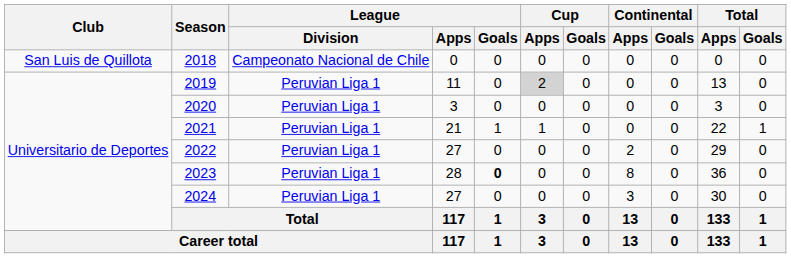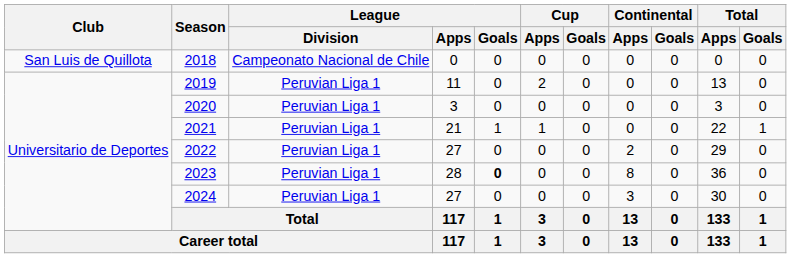(542, 83) lightgrey background -> (542, 83) no background
